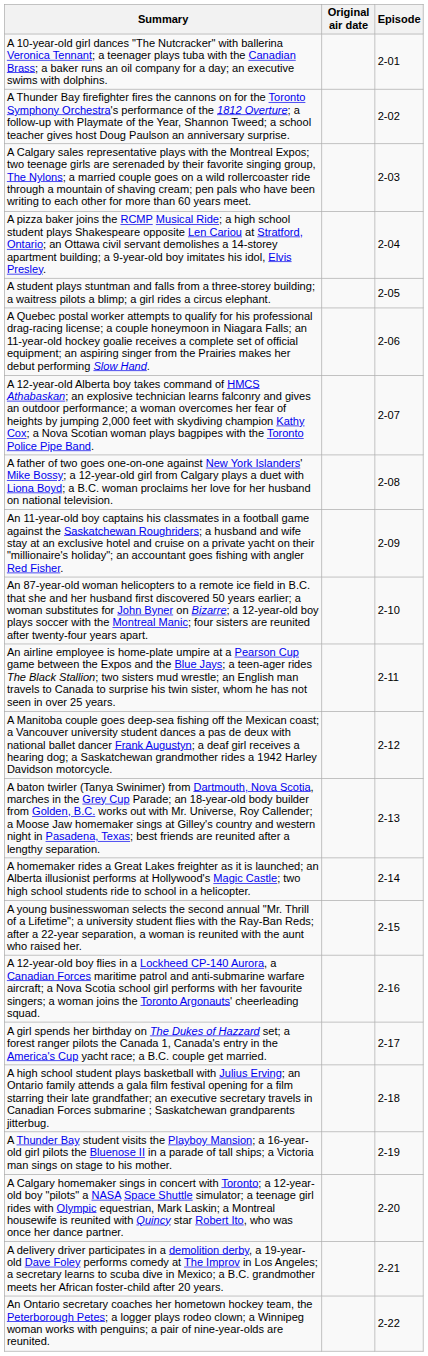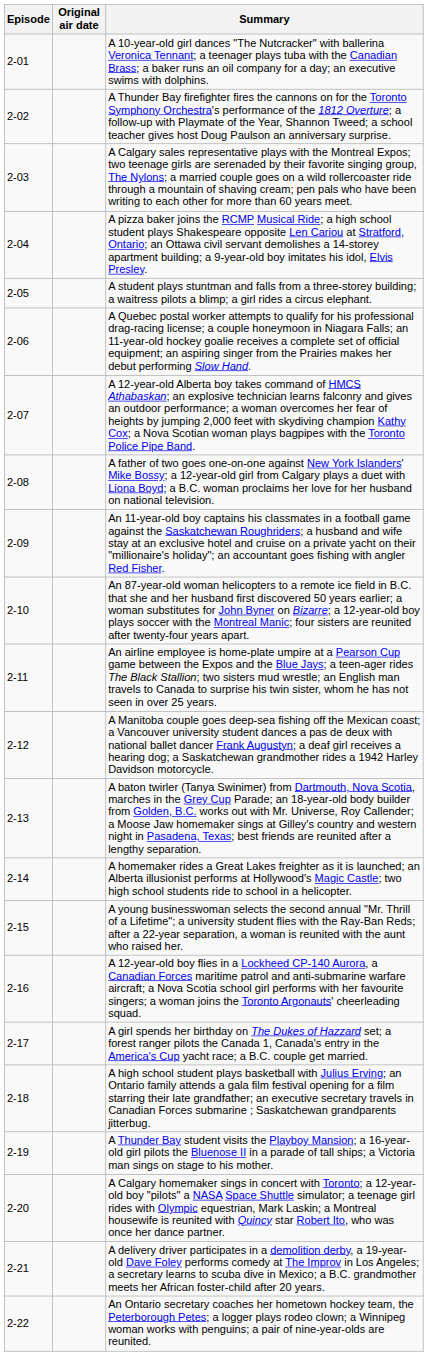columns swapped: (399, 19) <-> (163, 19)
